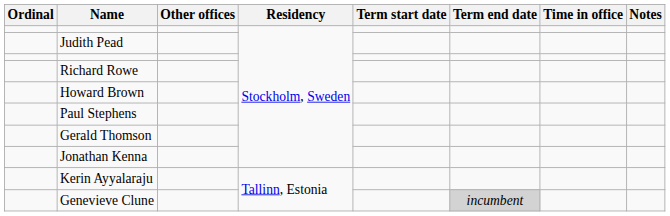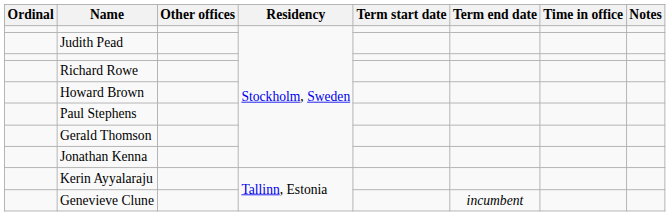(495, 200) lightgrey background -> (495, 200) no background
